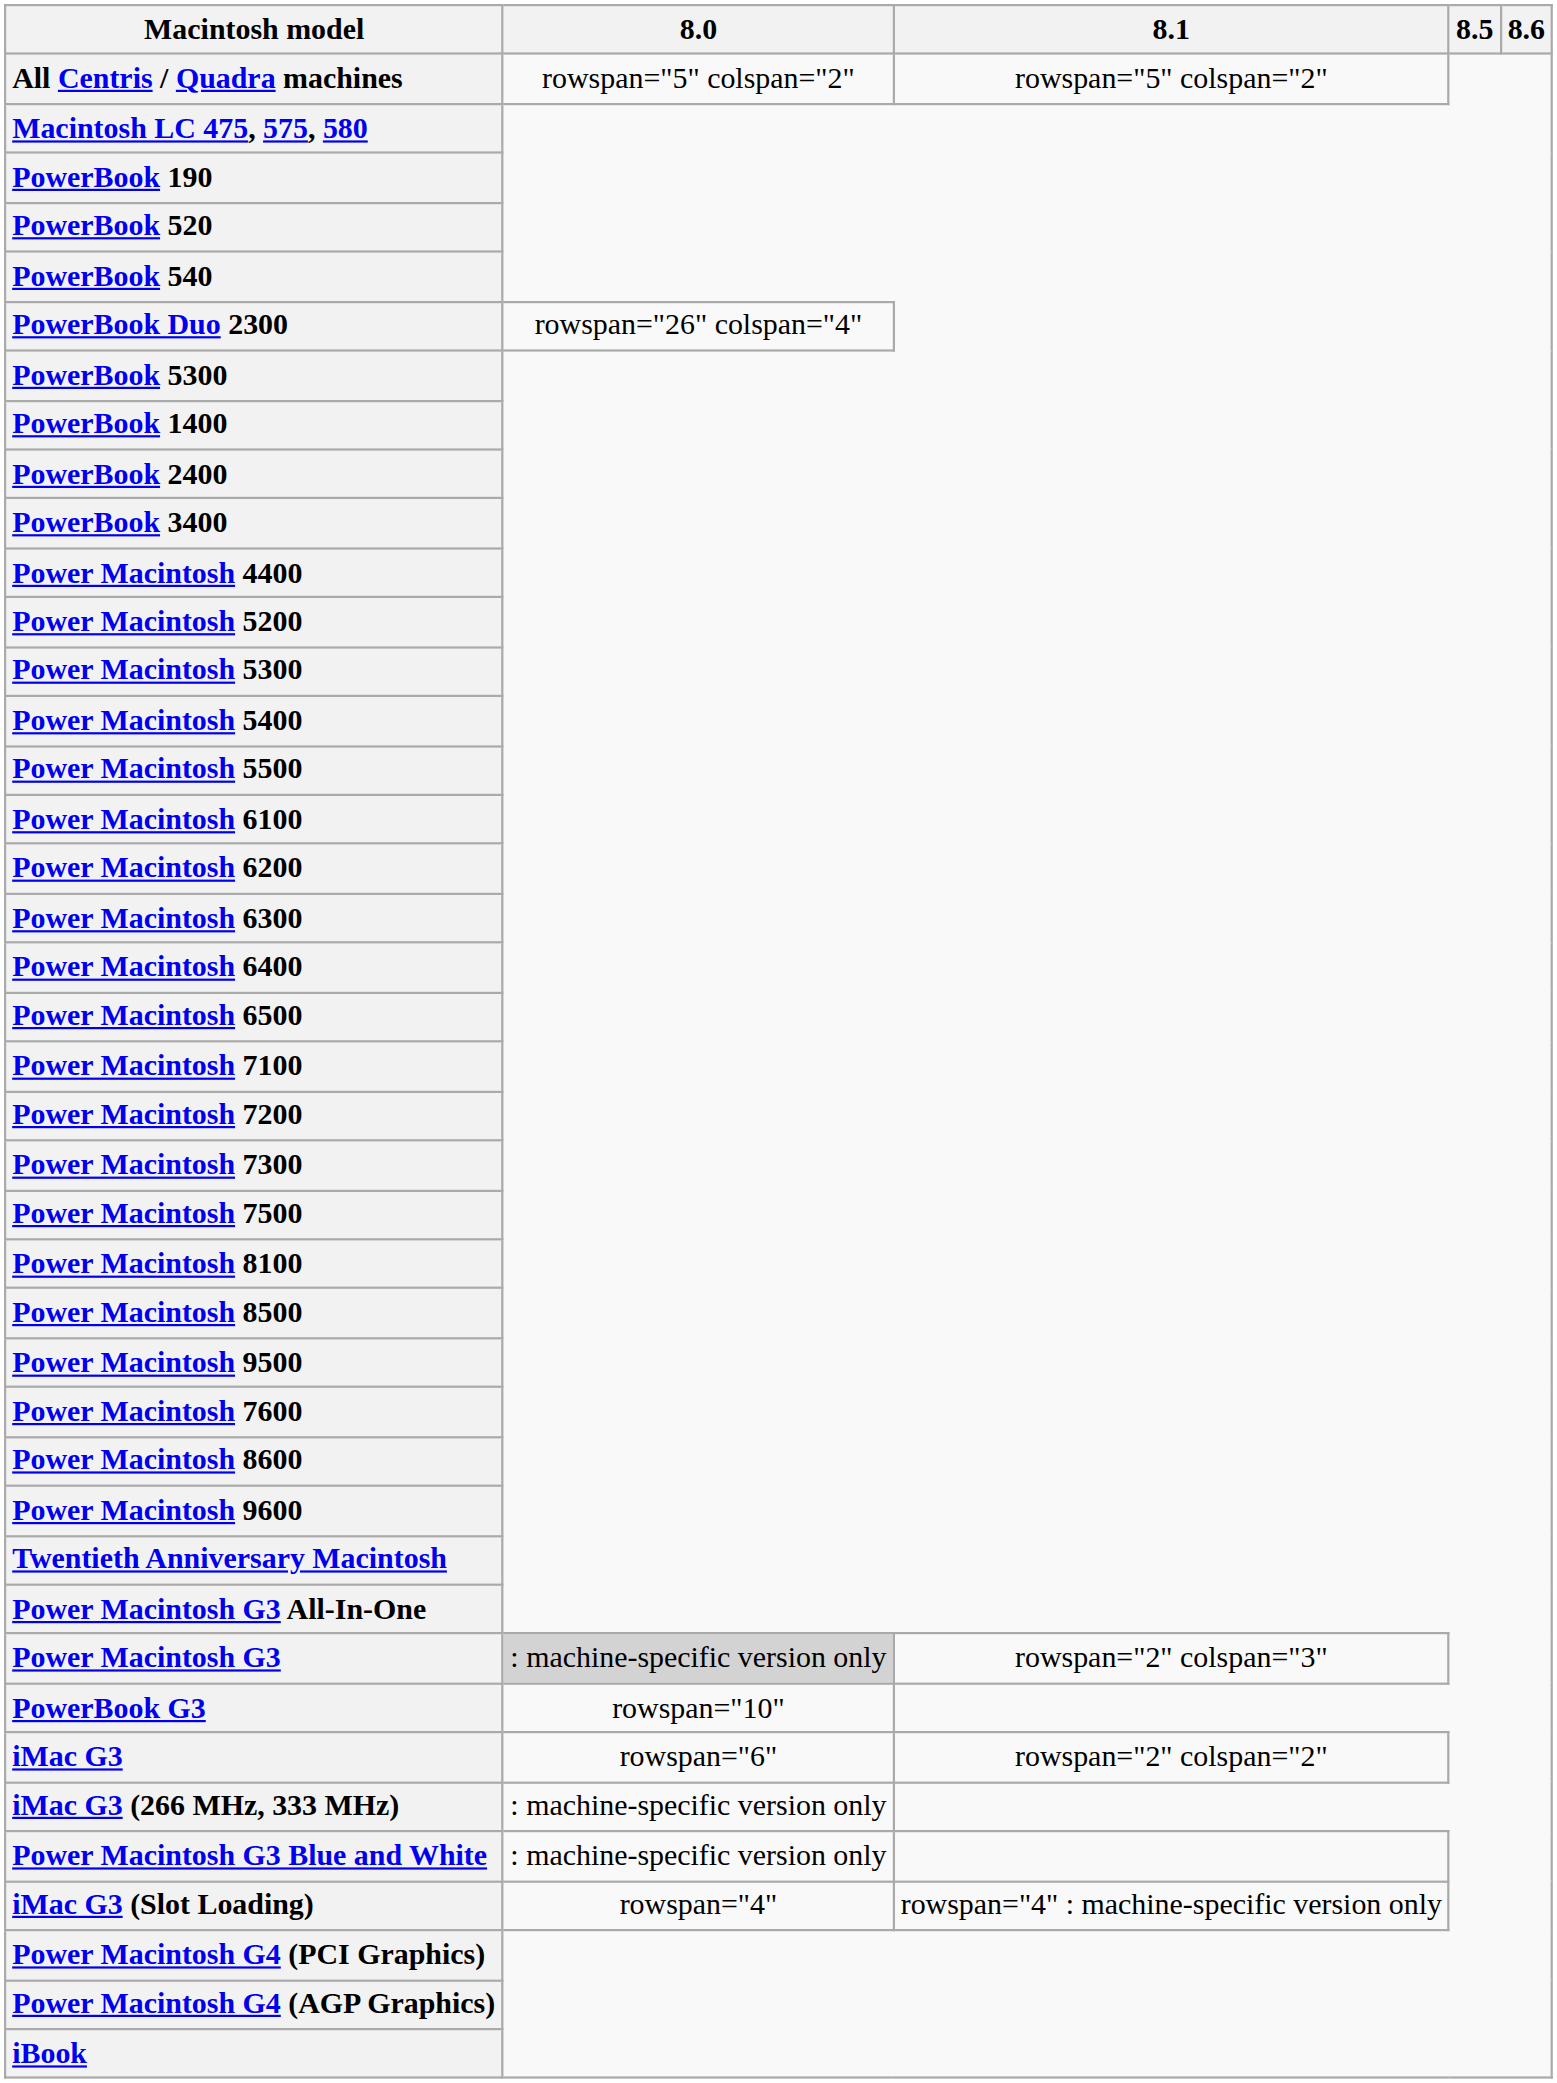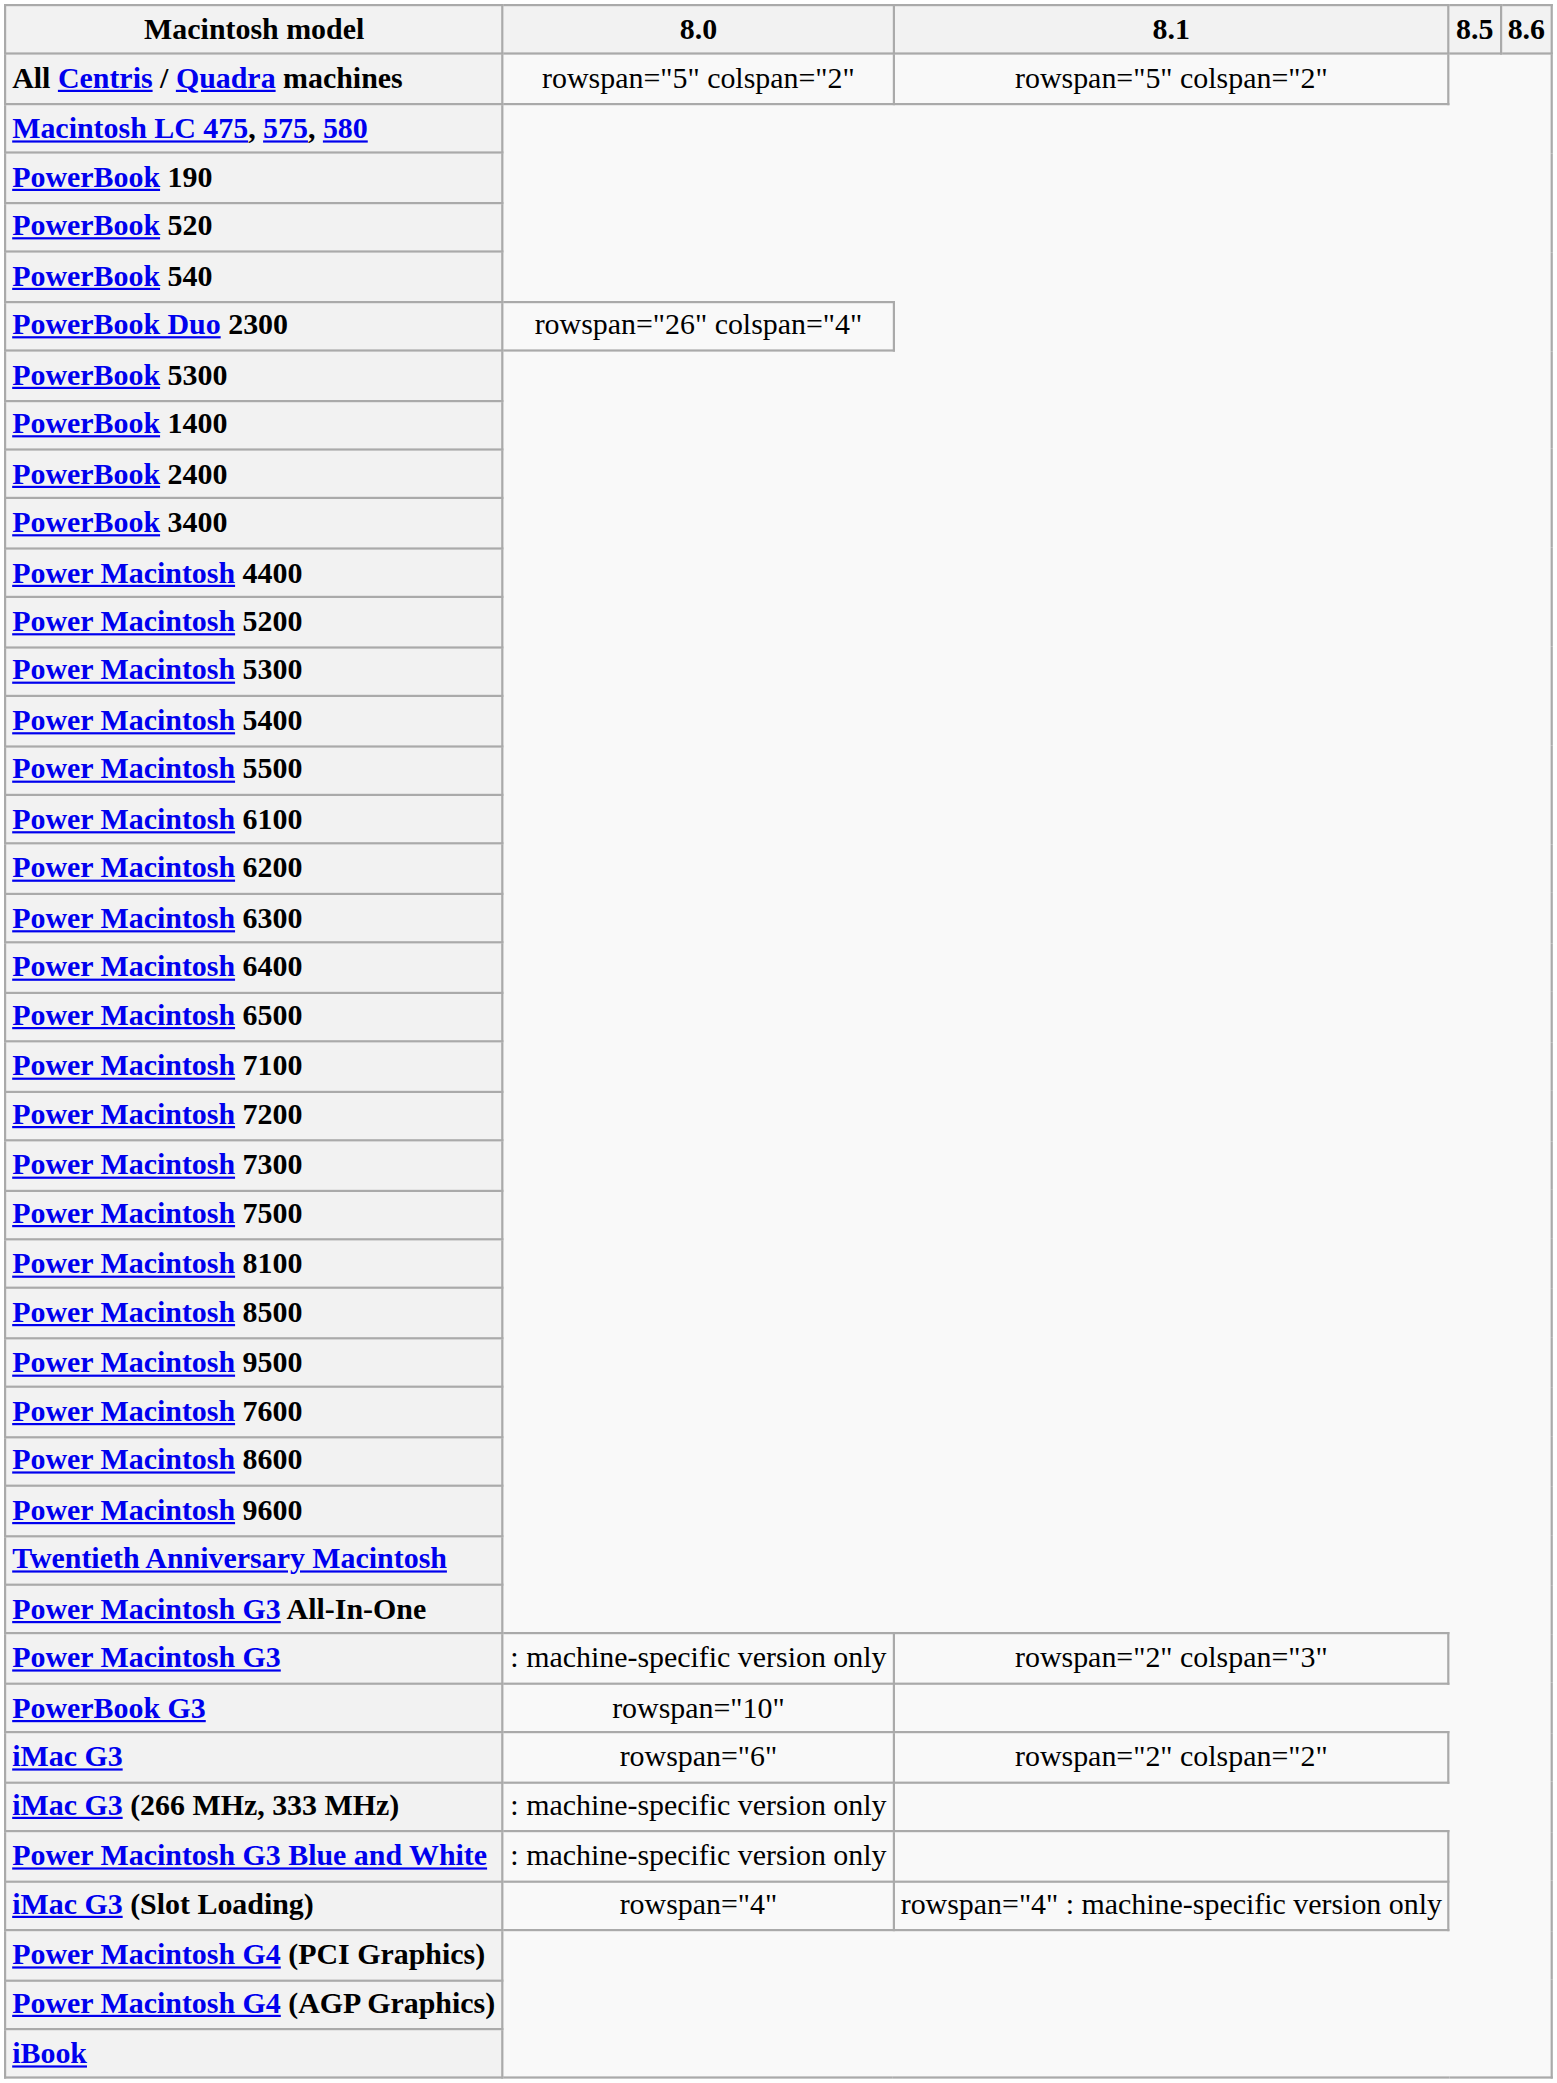(698, 1657) lightgrey background -> (698, 1657) no background
